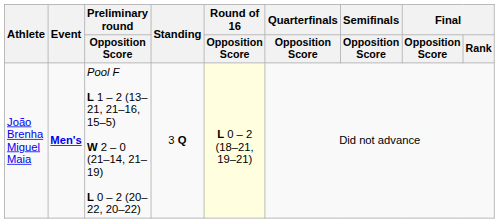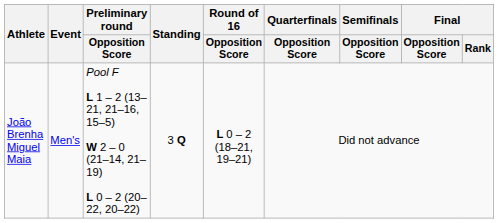(66, 141) bold -> (65, 141) normal
(235, 147) lightyellow background -> (234, 147) no background
